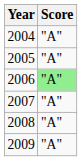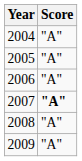(51, 79) lightgreen background -> (51, 79) no background
(51, 101) normal -> (53, 101) bold
